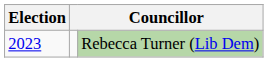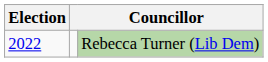(25, 43) 2023 -> (25, 43) 2022
